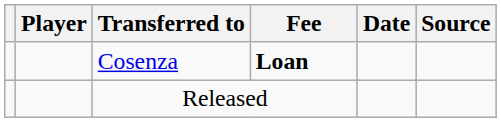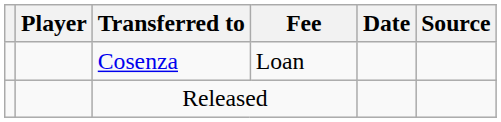(282, 60) bold -> (280, 60) normal
